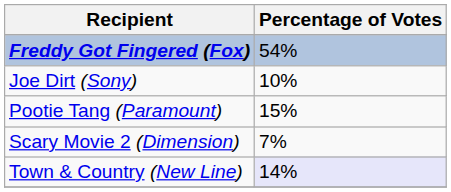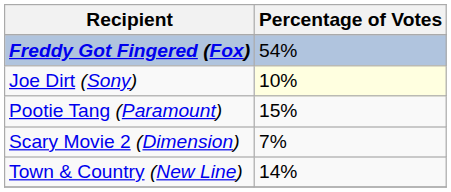(278, 80) no background -> (278, 80) lightyellow background
(278, 171) lavender background -> (278, 171) no background
